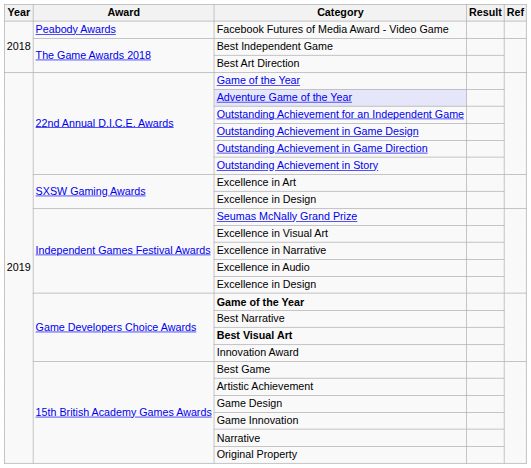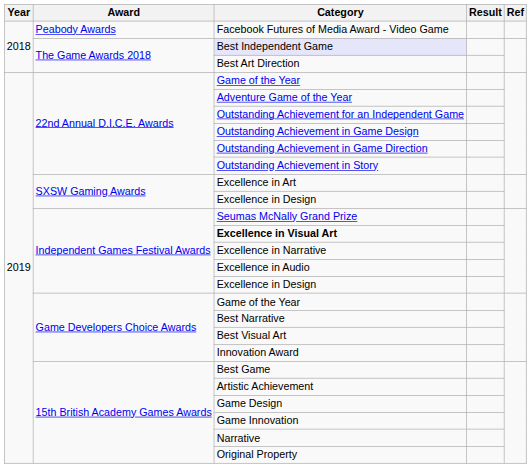(275, 47) no background -> (275, 47) lavender background
(284, 98) lavender background -> (284, 98) no background
(272, 234) normal -> (277, 234) bold
(260, 302) bold -> (258, 302) normal
(255, 336) bold -> (251, 336) normal
